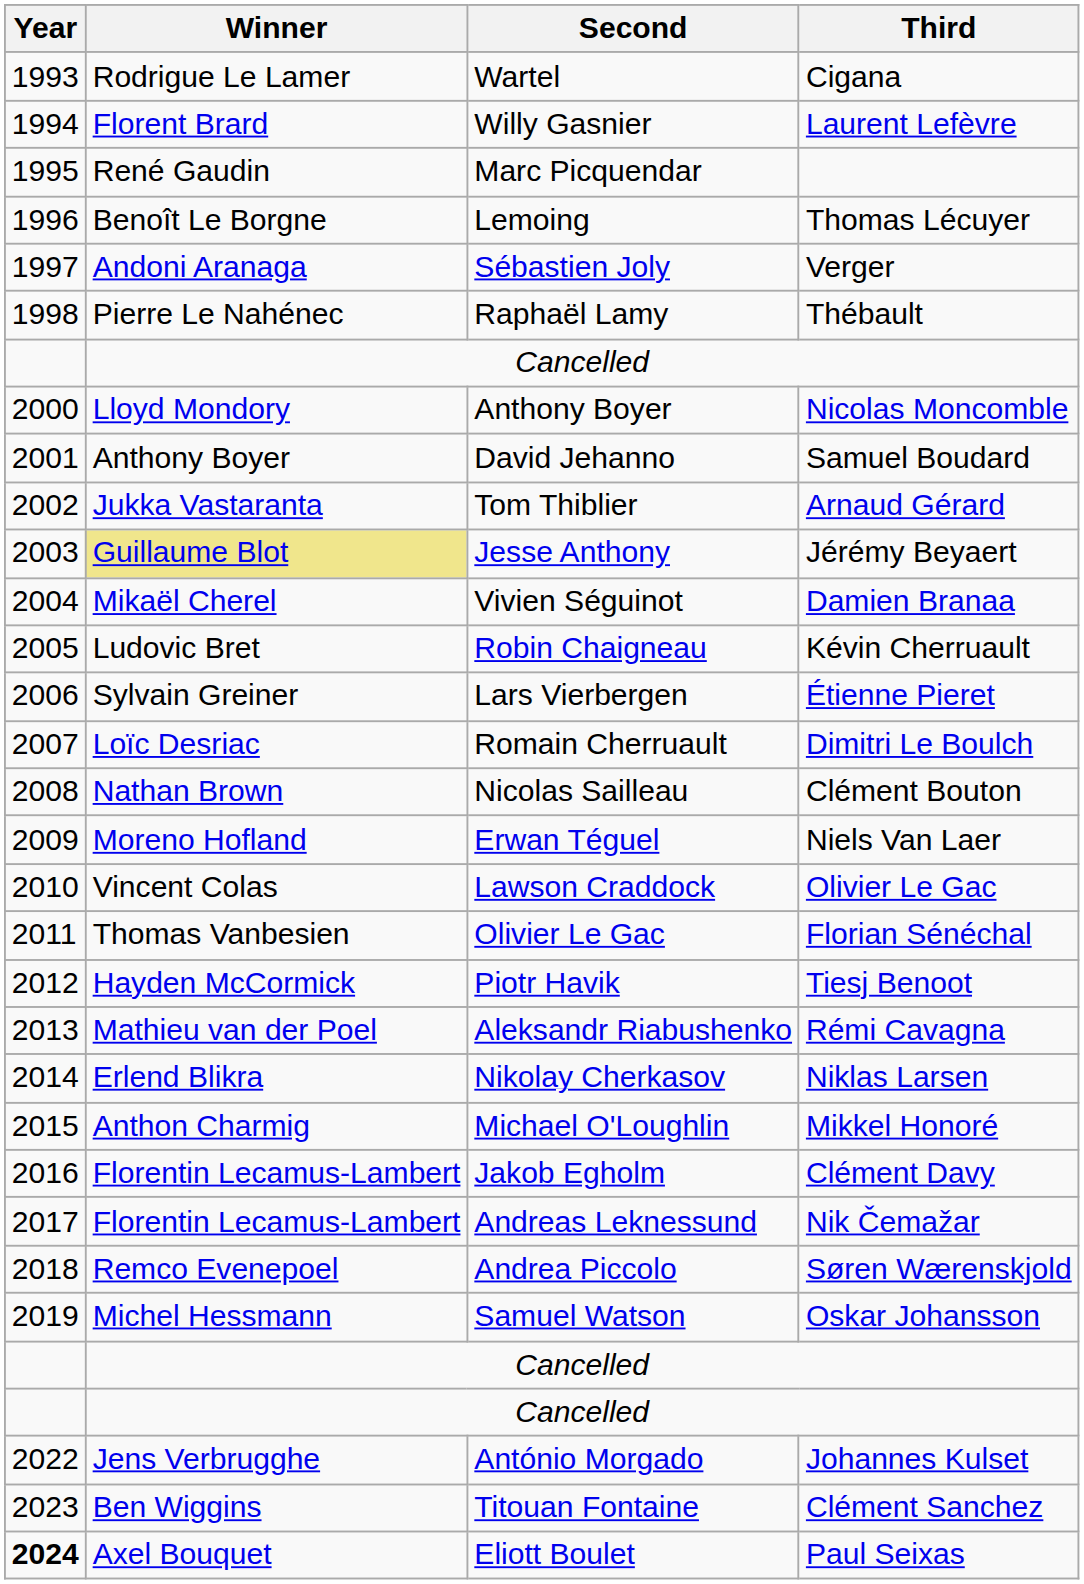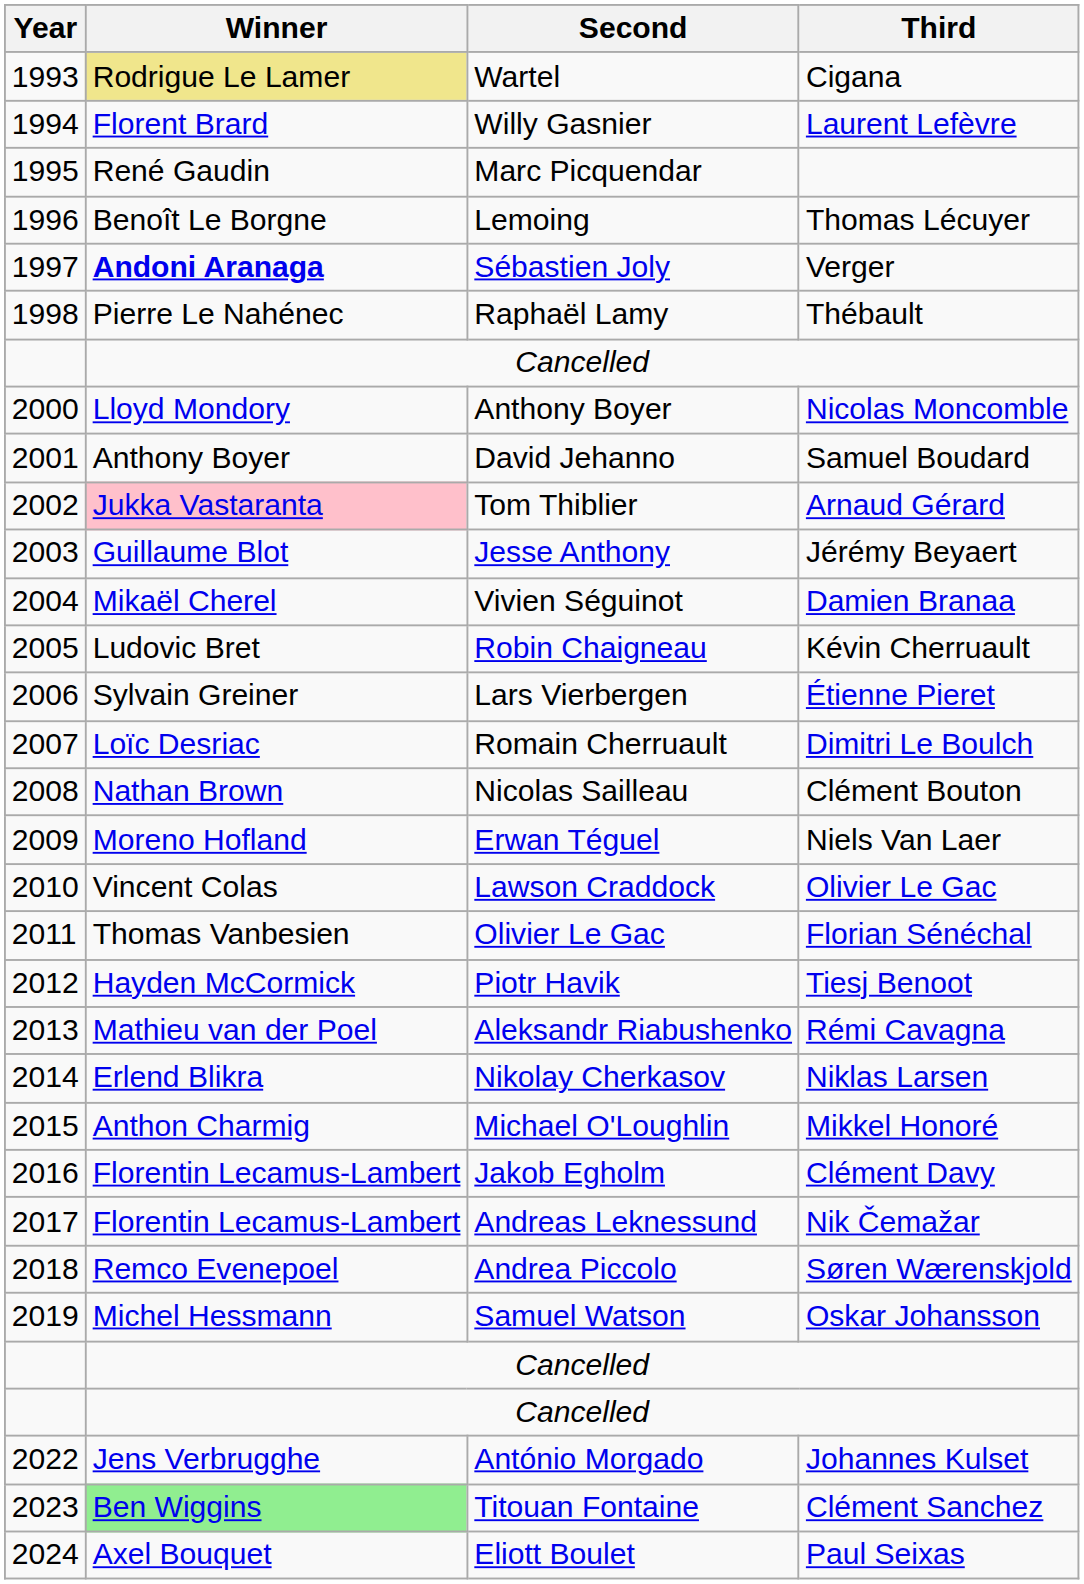(221, 76) no background -> (221, 76) khaki background
(200, 266) normal -> (208, 266) bold
(208, 505) no background -> (208, 505) pink background
(190, 553) khaki background -> (190, 553) no background
(177, 1507) no background -> (177, 1507) lightgreen background
(45, 1554) bold -> (45, 1554) normal
